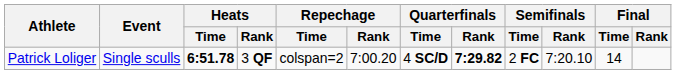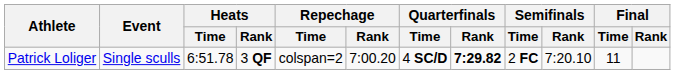(211, 59) bold -> (210, 59) normal
(614, 59) 14 -> (613, 59) 11
